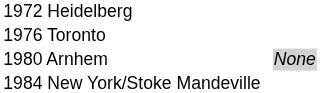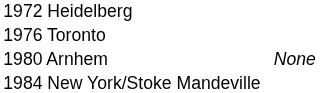(295, 59) lightgrey background -> (295, 59) no background
